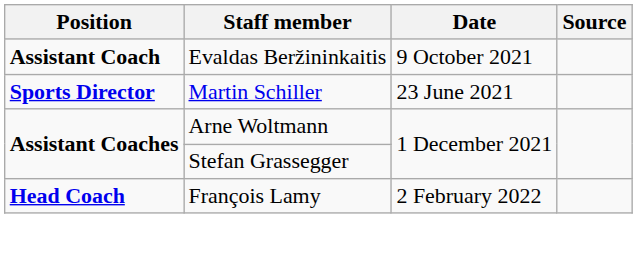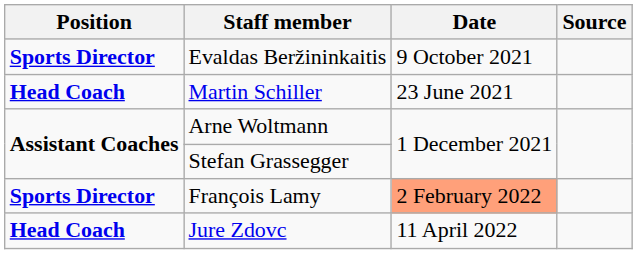(85, 56) Assistant Coach -> (82, 56) Sports Director
(82, 91) Sports Director -> (67, 91) Head Coach
(67, 195) Head Coach -> (82, 195) Sports Director
(469, 195) no background -> (469, 195) lightsalmon background
+ row: (238, 230)
